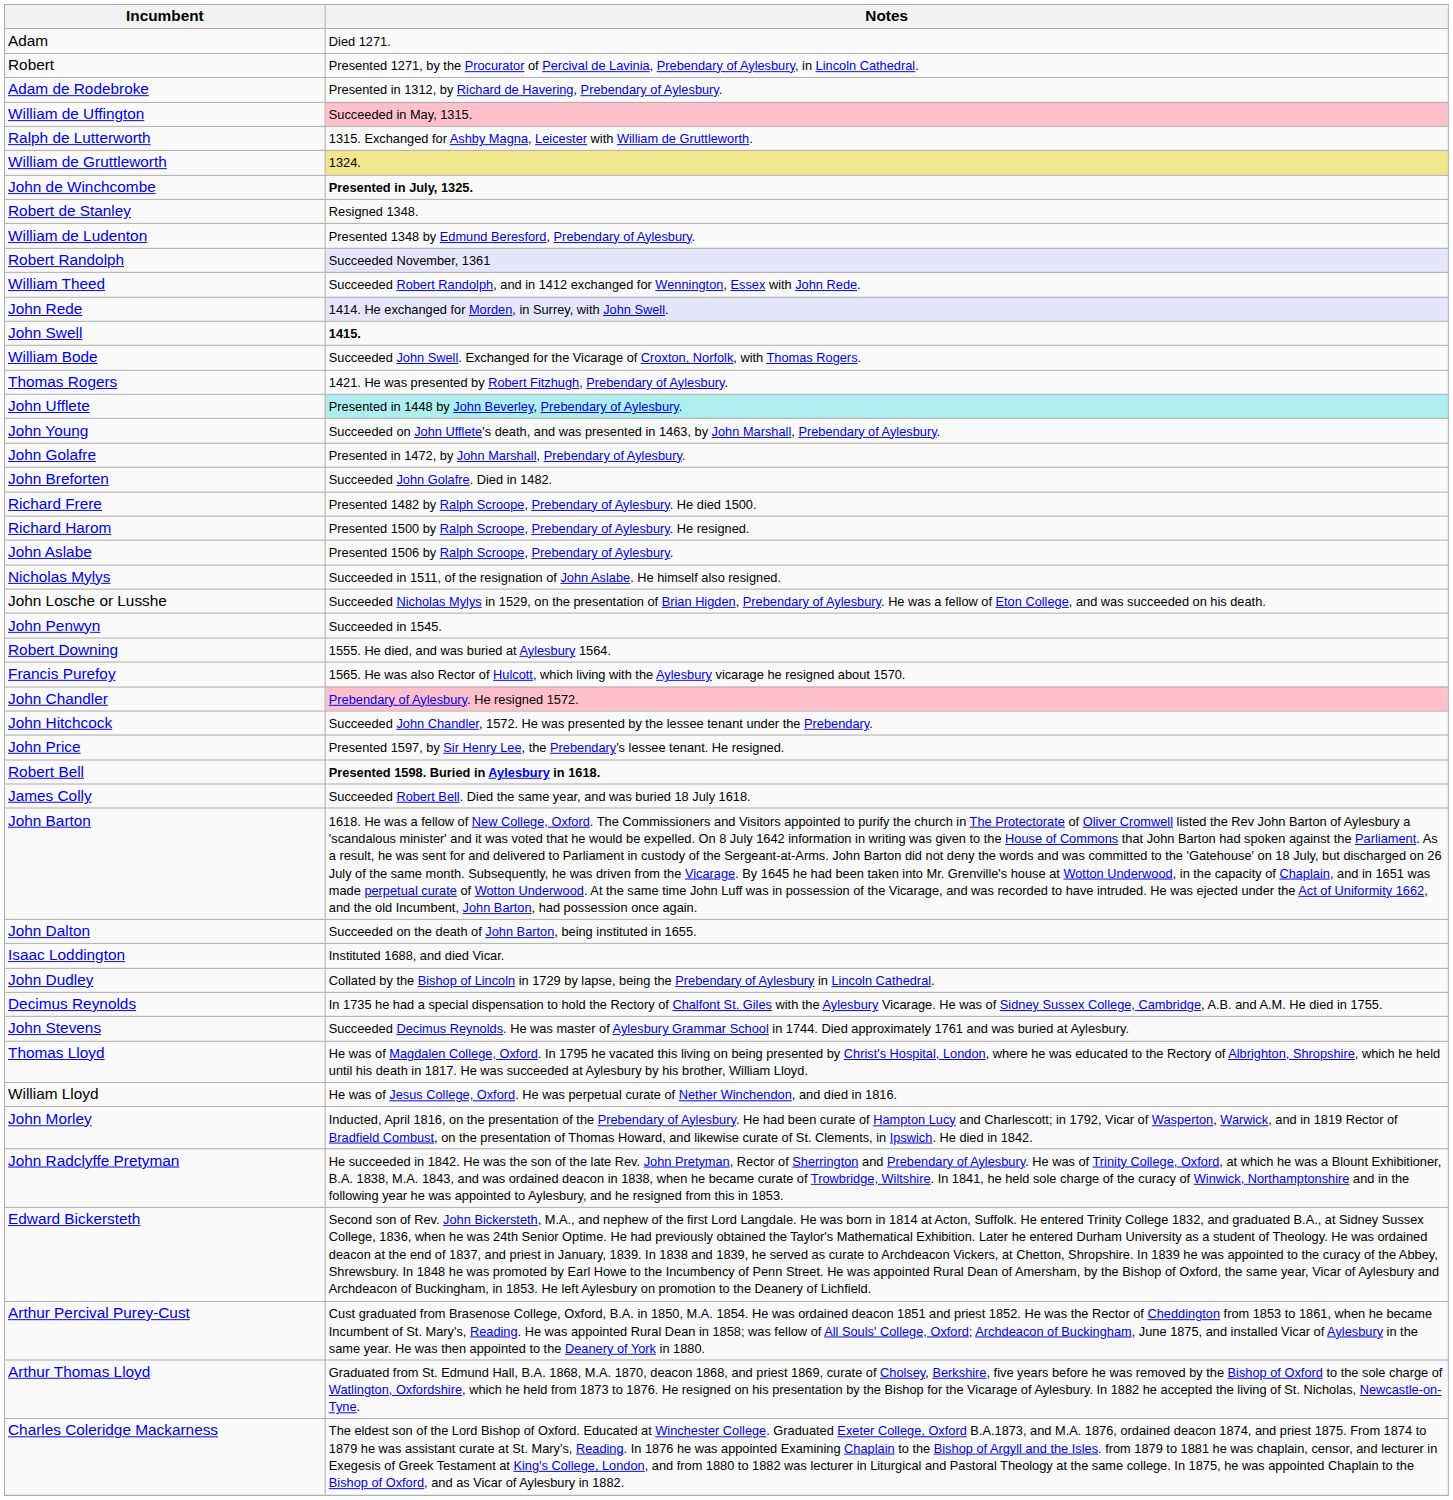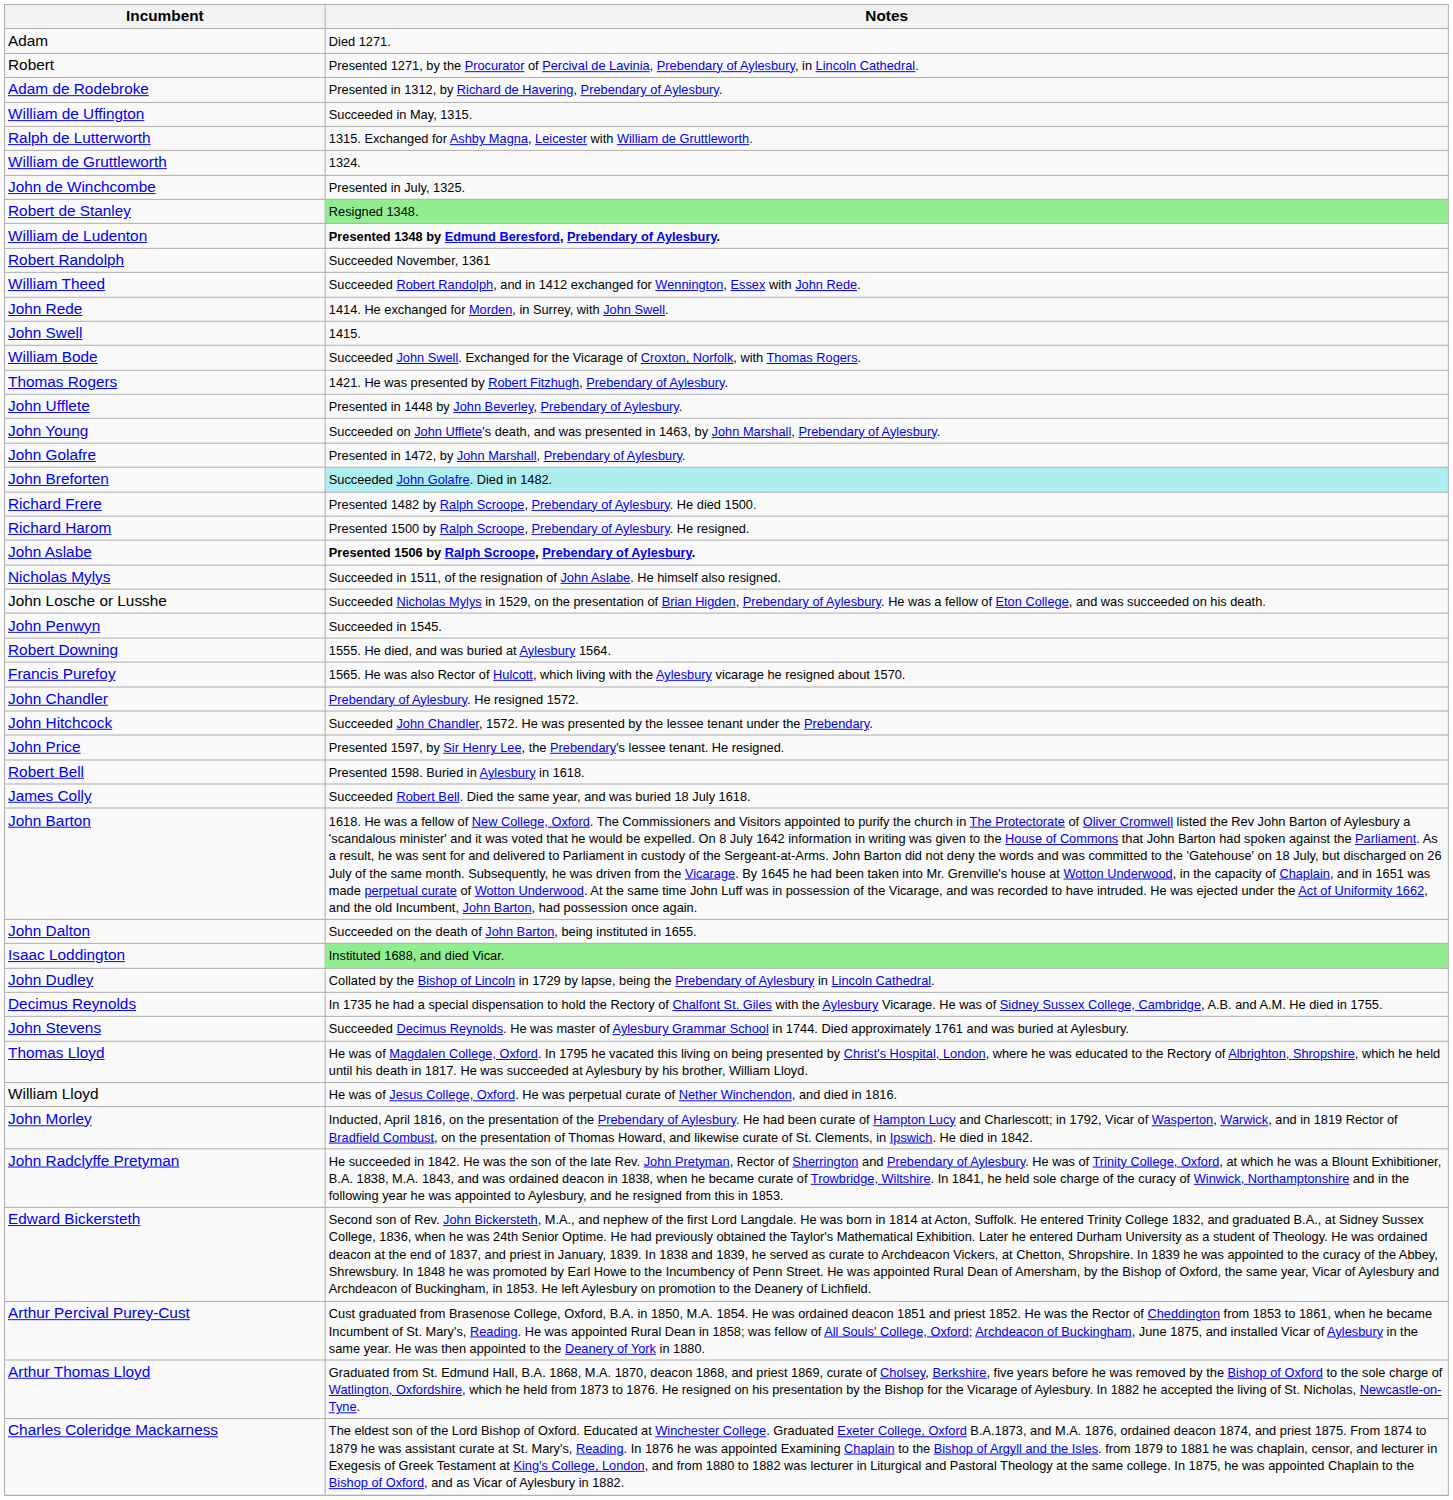(401, 115) pink background -> (401, 115) no background
(345, 163) khaki background -> (345, 163) no background
(401, 187) bold -> (397, 188) normal
(374, 212) no background -> (374, 212) lightgreen background
(512, 236) normal -> (524, 235) bold
(410, 261) lavender background -> (410, 261) no background
(499, 309) lavender background -> (499, 309) no background
(345, 333) bold -> (345, 334) normal
(506, 407) paleturquoise background -> (506, 407) no background
(440, 480) no background -> (440, 480) paleturquoise background
(501, 553) normal -> (512, 552) bold
(454, 699) pink background -> (454, 699) no background
(465, 771) bold -> (457, 772) normal
(417, 956) no background -> (417, 956) lightgreen background
